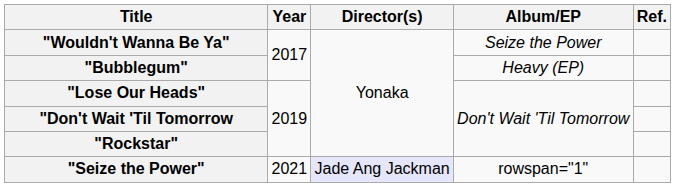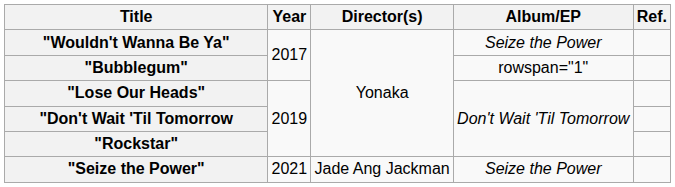(543, 67) Heavy (EP) -> (543, 67) rowspan="1"
(382, 169) lavender background -> (382, 169) no background
(543, 169) rowspan="1" -> (543, 169) Seize the Power
